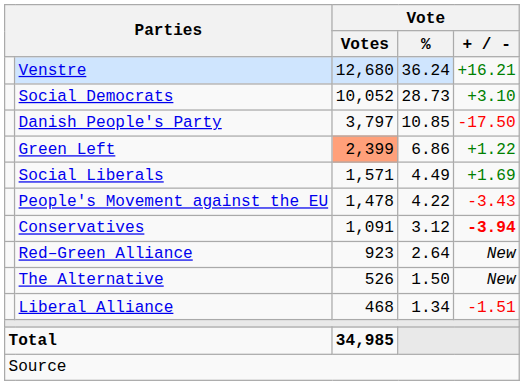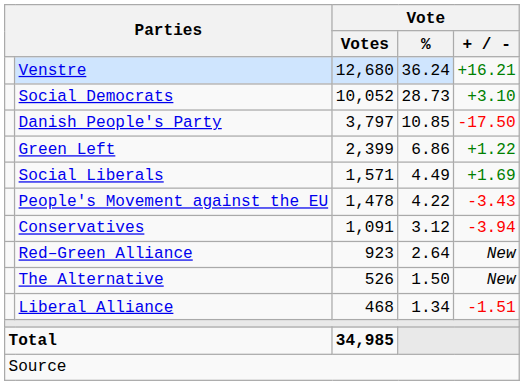(370, 149) lightsalmon background -> (370, 149) no background
(491, 228) bold -> (491, 228) normal
